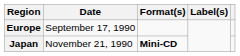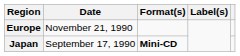(90, 28) September 17, 1990 -> (89, 28) November 21, 1990
(89, 43) November 21, 1990 -> (90, 43) September 17, 1990
